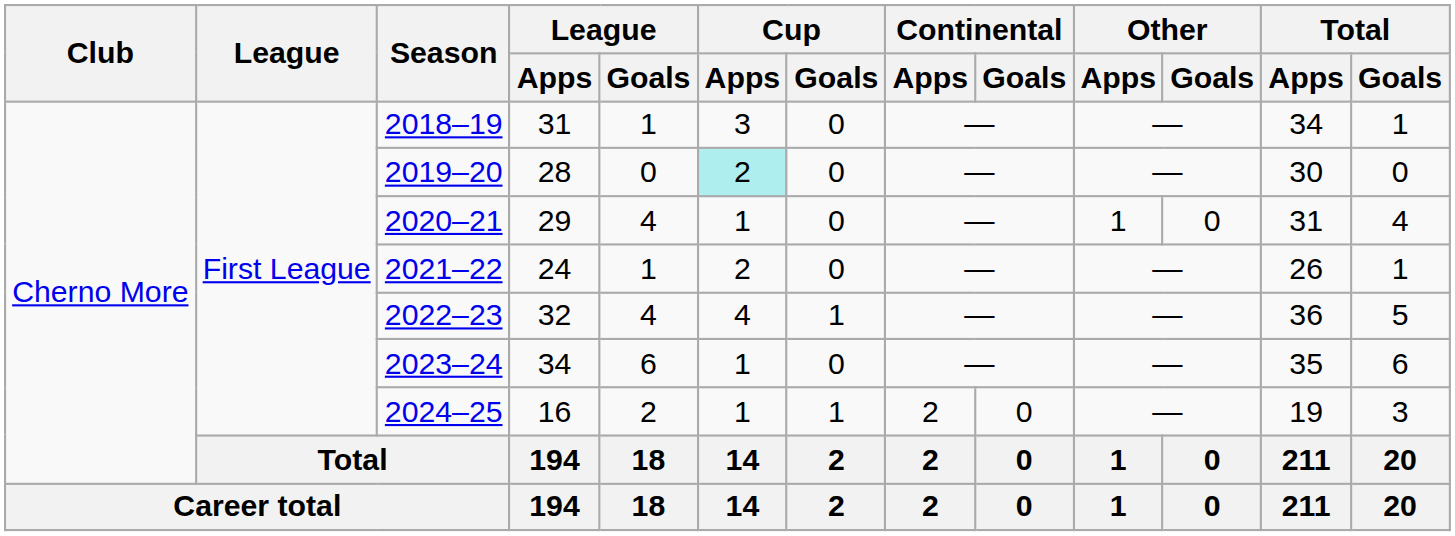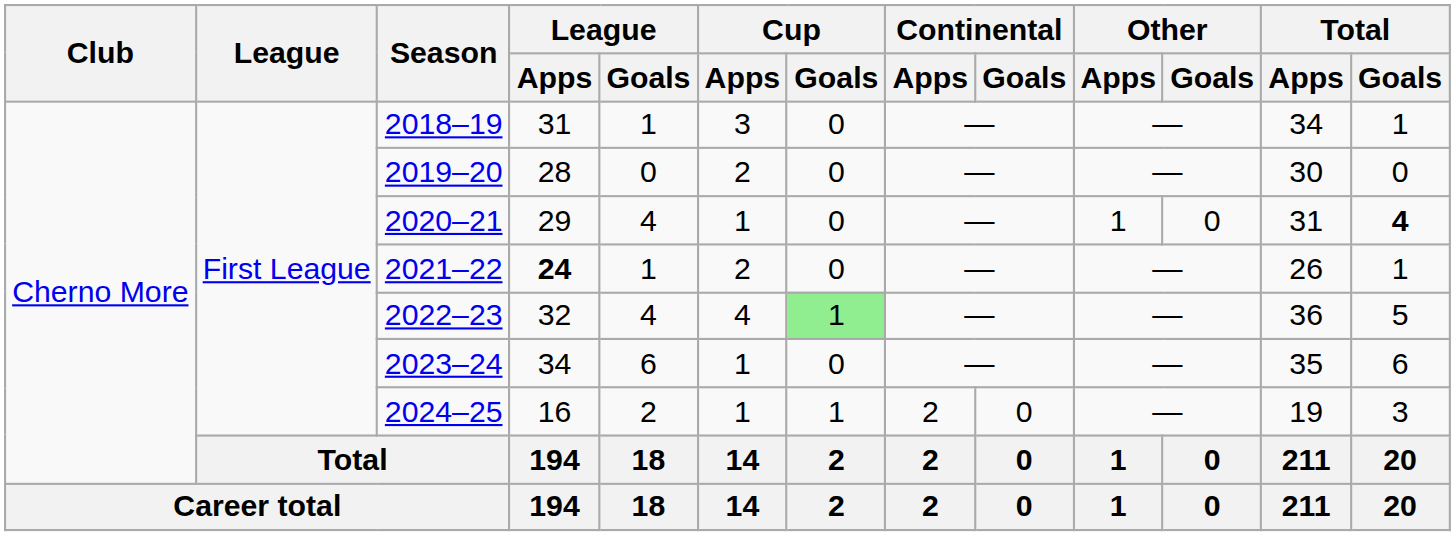(742, 173) paleturquoise background -> (742, 173) no background
(1400, 220) normal -> (1400, 220) bold
(554, 268) normal -> (554, 268) bold
(836, 316) no background -> (836, 316) lightgreen background
